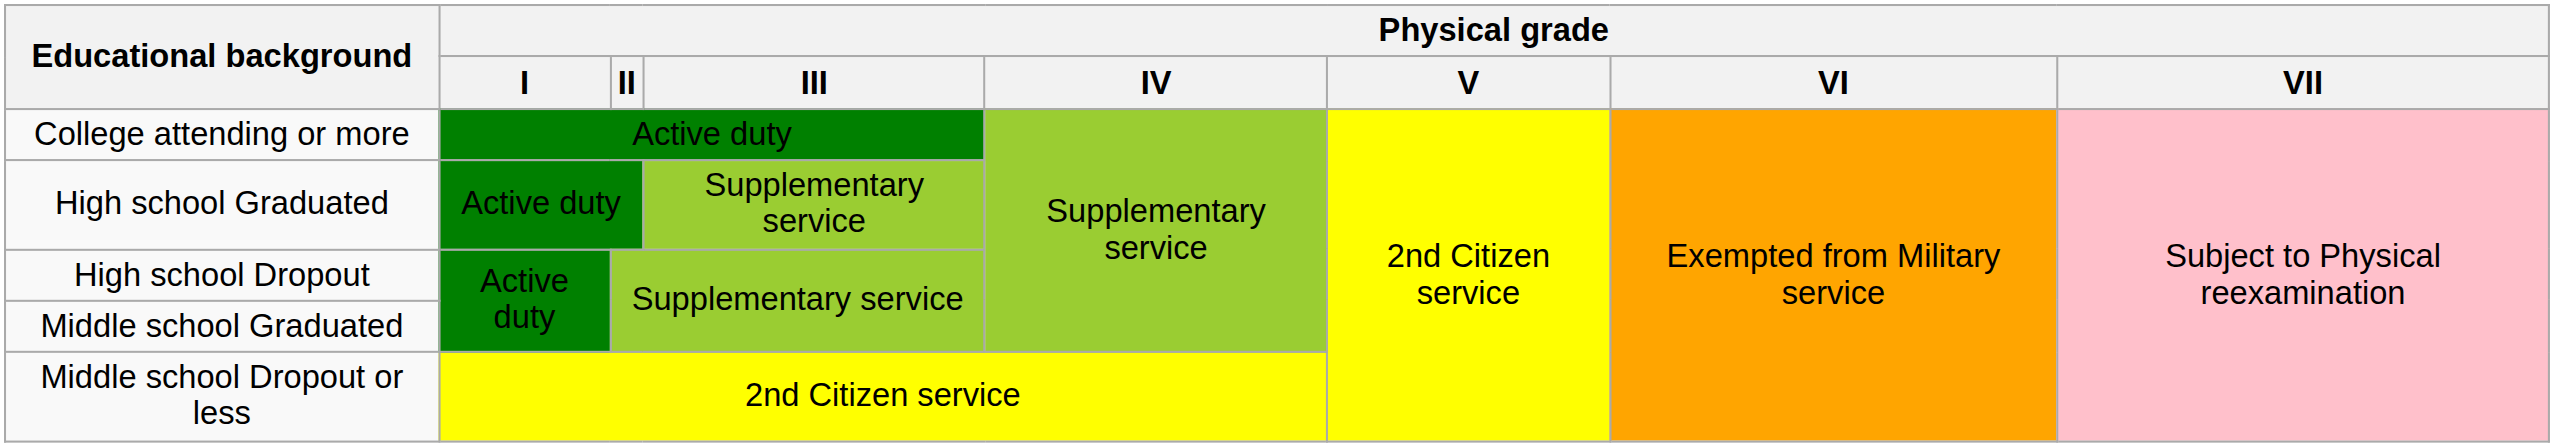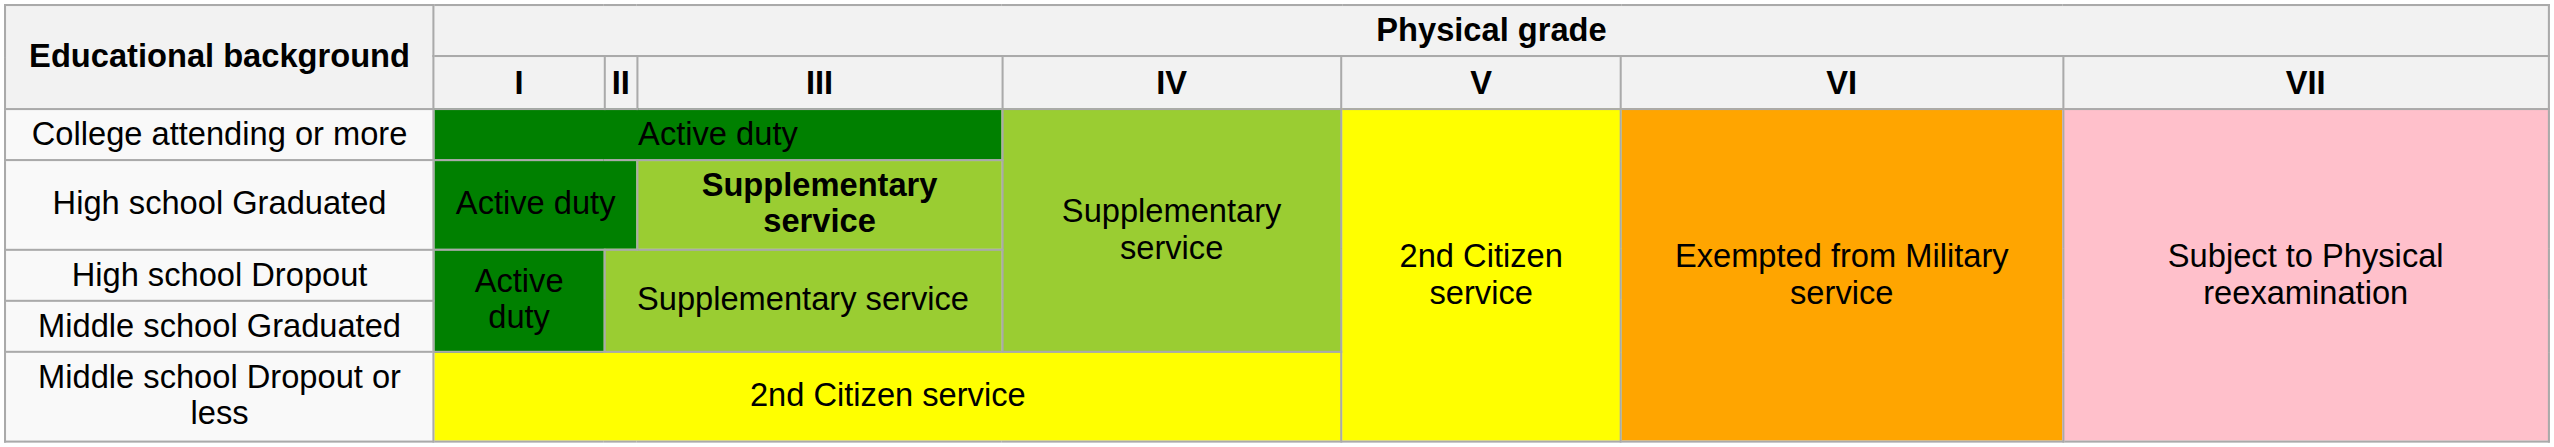(814, 204) normal -> (820, 204) bold
